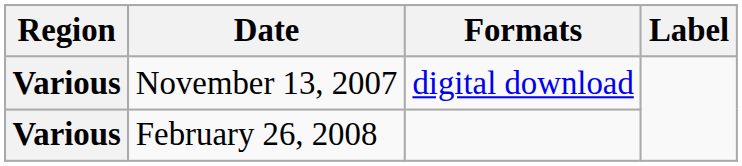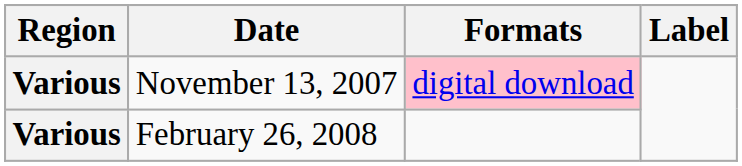(523, 82) no background -> (523, 82) pink background
